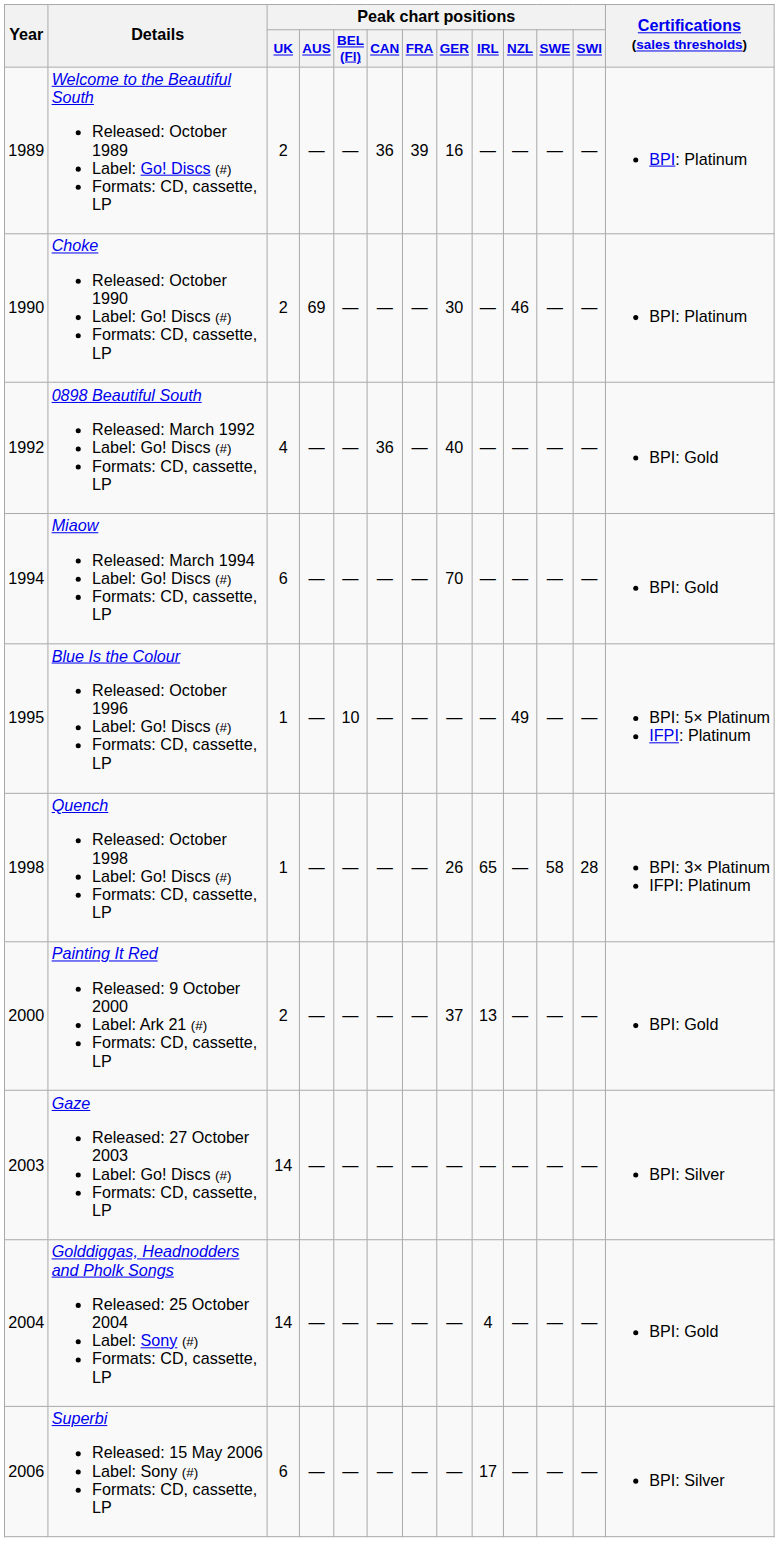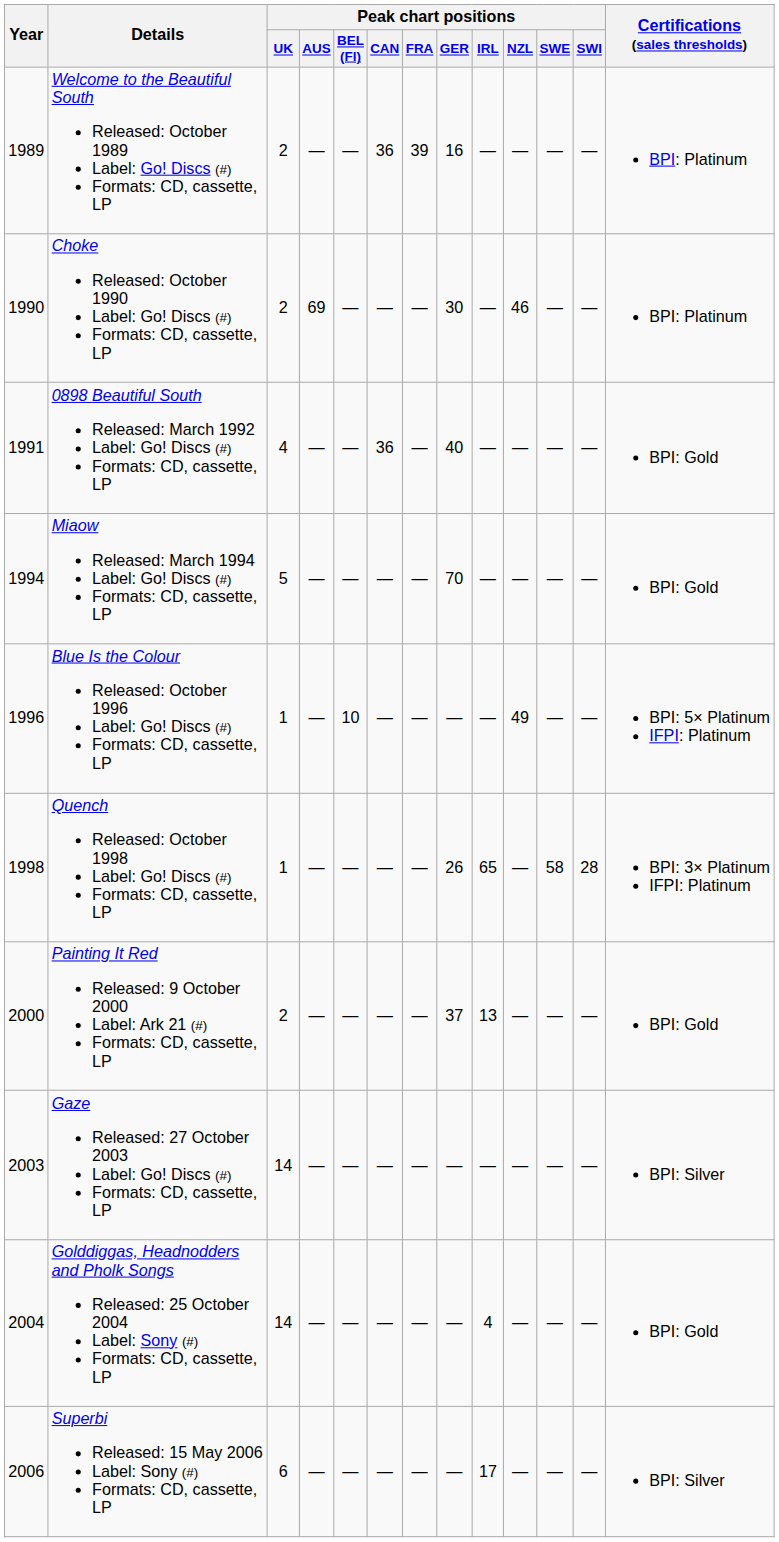(26, 448) 1992 -> (26, 448) 1991
(283, 578) 6 -> (283, 578) 5
(26, 718) 1995 -> (26, 718) 1996
